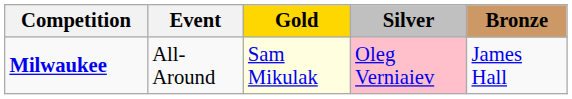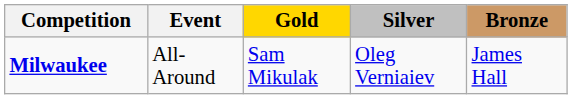(283, 65) lightyellow background -> (283, 65) no background
(395, 65) pink background -> (395, 65) no background
